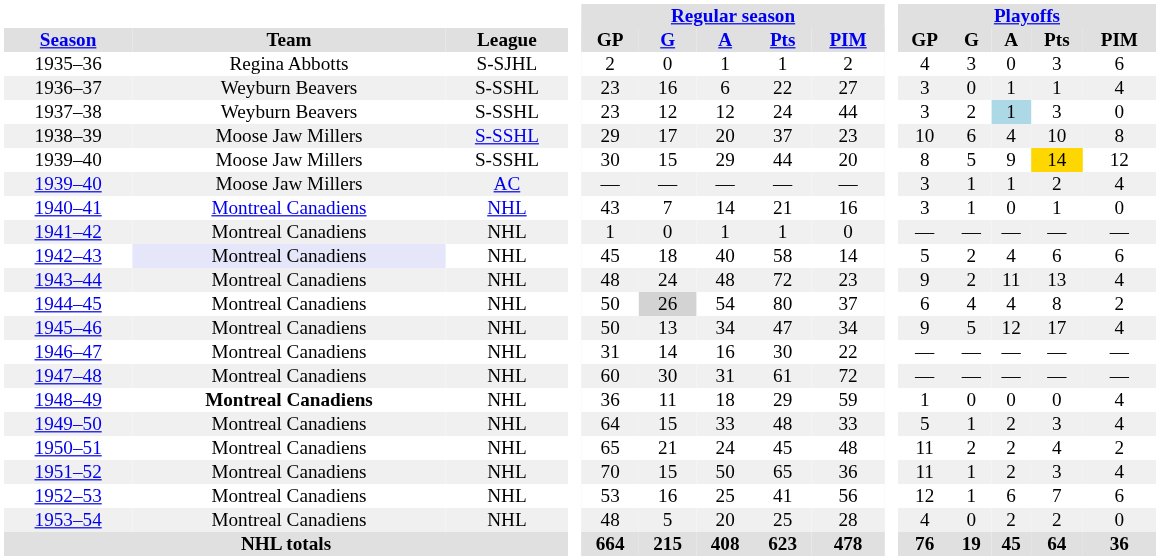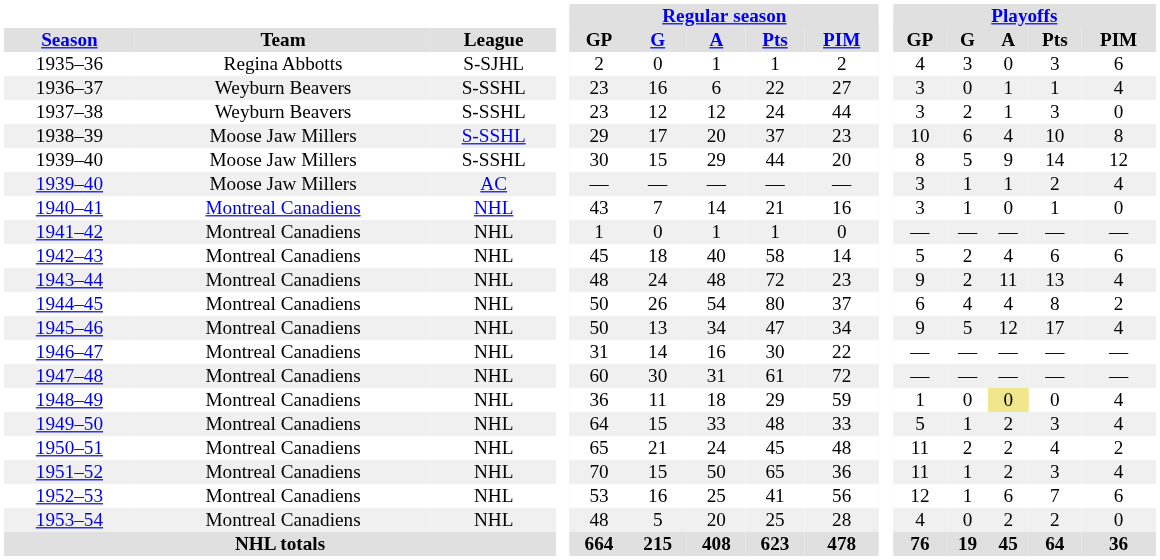(1011, 111) lightblue background -> (1008, 111) no background
(1057, 159) gold background -> (1055, 159) no background
(289, 255) lavender background -> (283, 255) no background
(668, 303) lightgrey background -> (658, 303) no background
(289, 399) bold -> (283, 399) normal
(1011, 399) no background -> (1008, 399) khaki background
